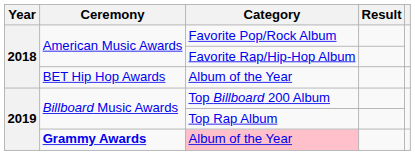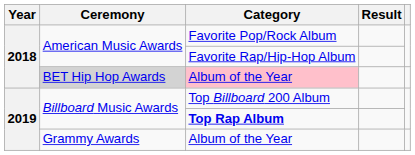(104, 77) no background -> (104, 77) lightgrey background
(240, 77) no background -> (240, 77) pink background
(233, 118) normal -> (236, 118) bold
(94, 139) bold -> (91, 139) normal
(240, 139) pink background -> (240, 139) no background
